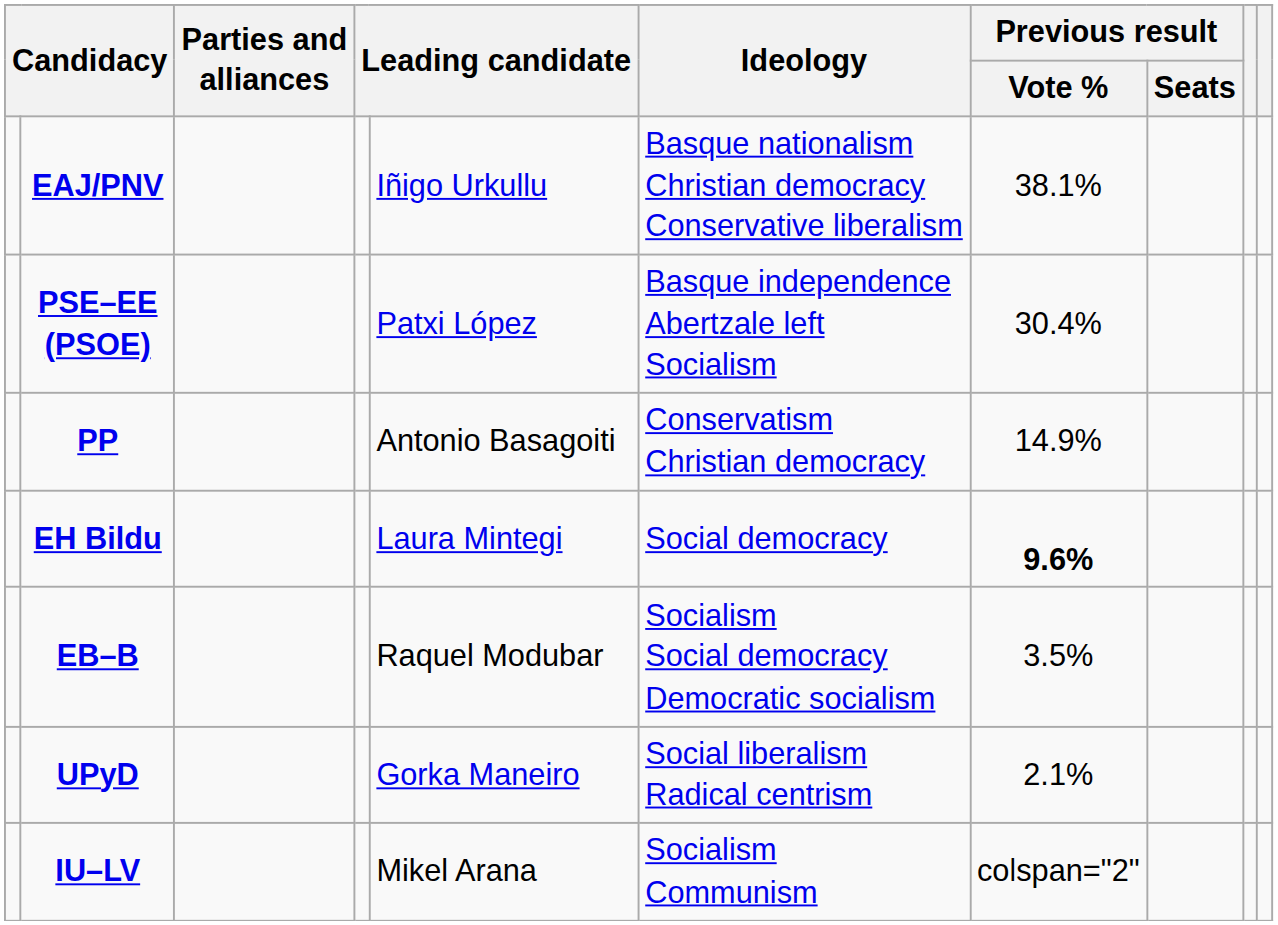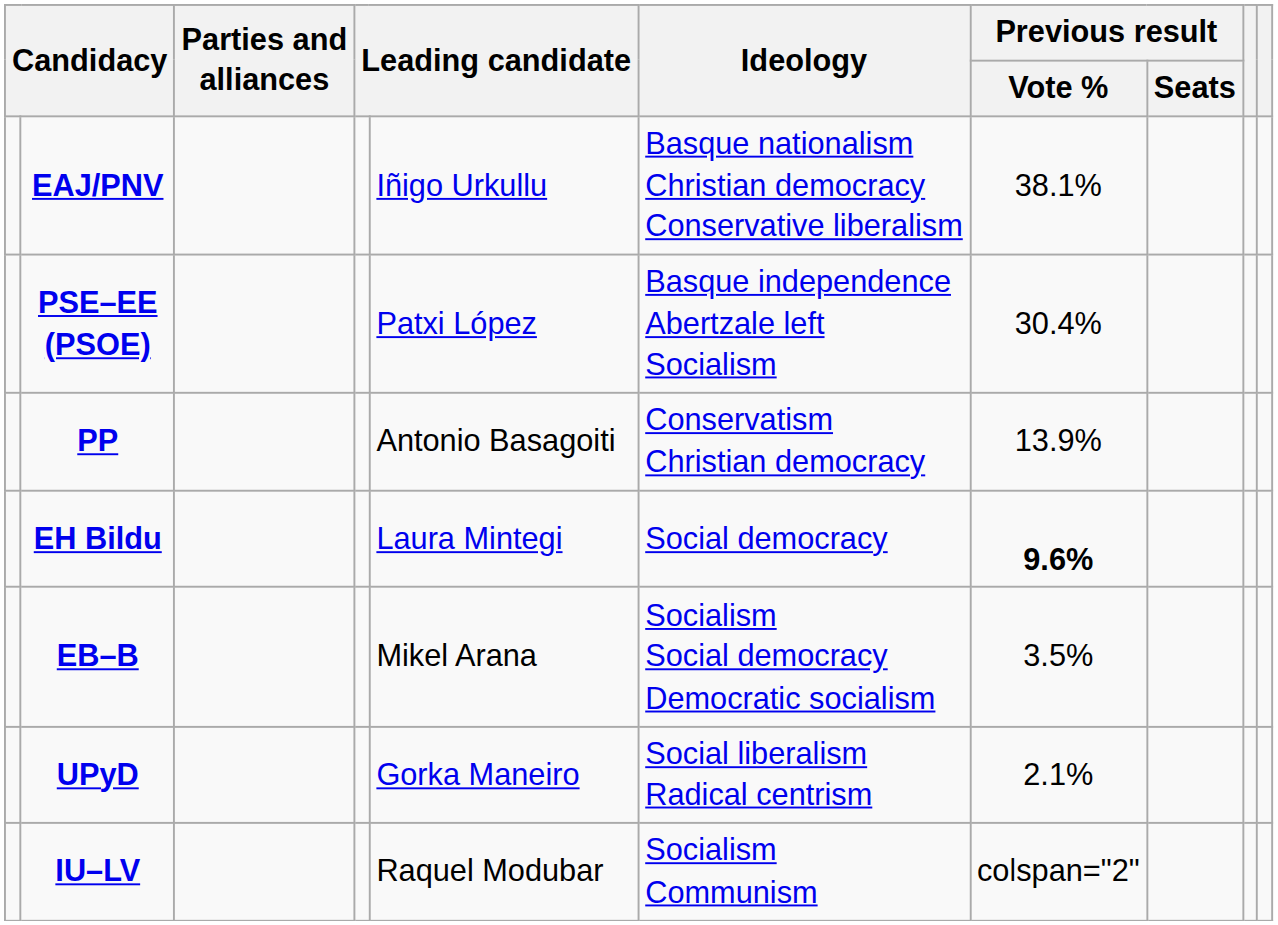(1058, 441) 14.9% -> (1058, 441) 13.9%
(490, 656) Raquel Modubar -> (457, 656) Mikel Arana
(457, 871) Mikel Arana -> (490, 871) Raquel Modubar
